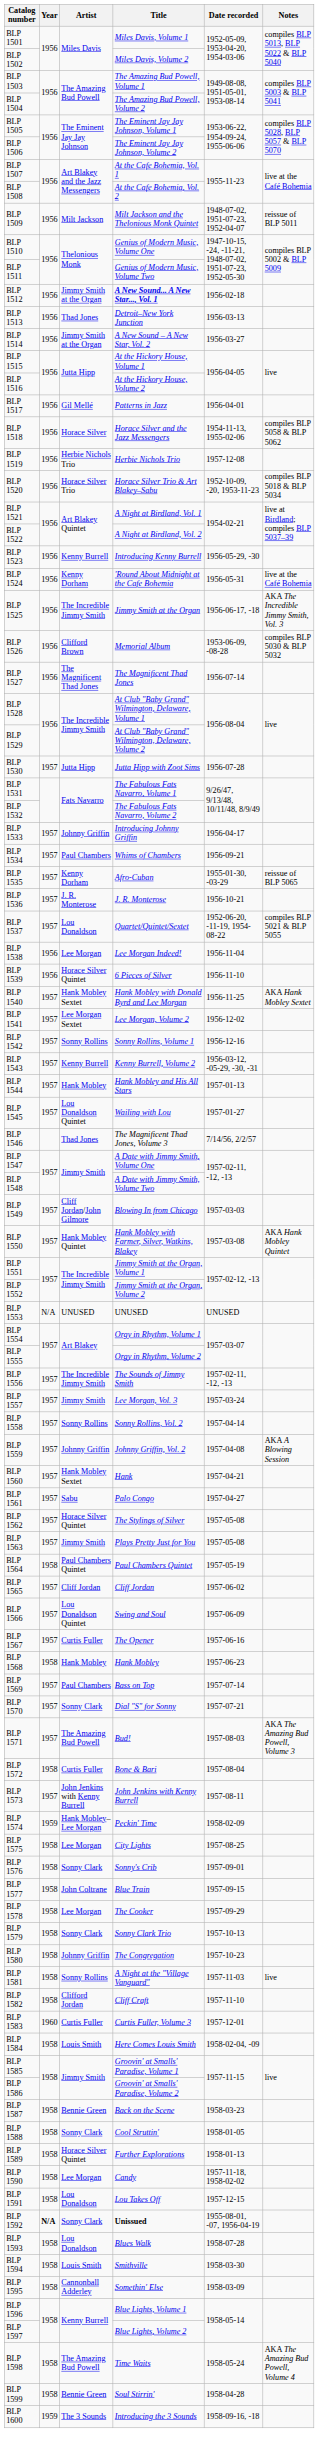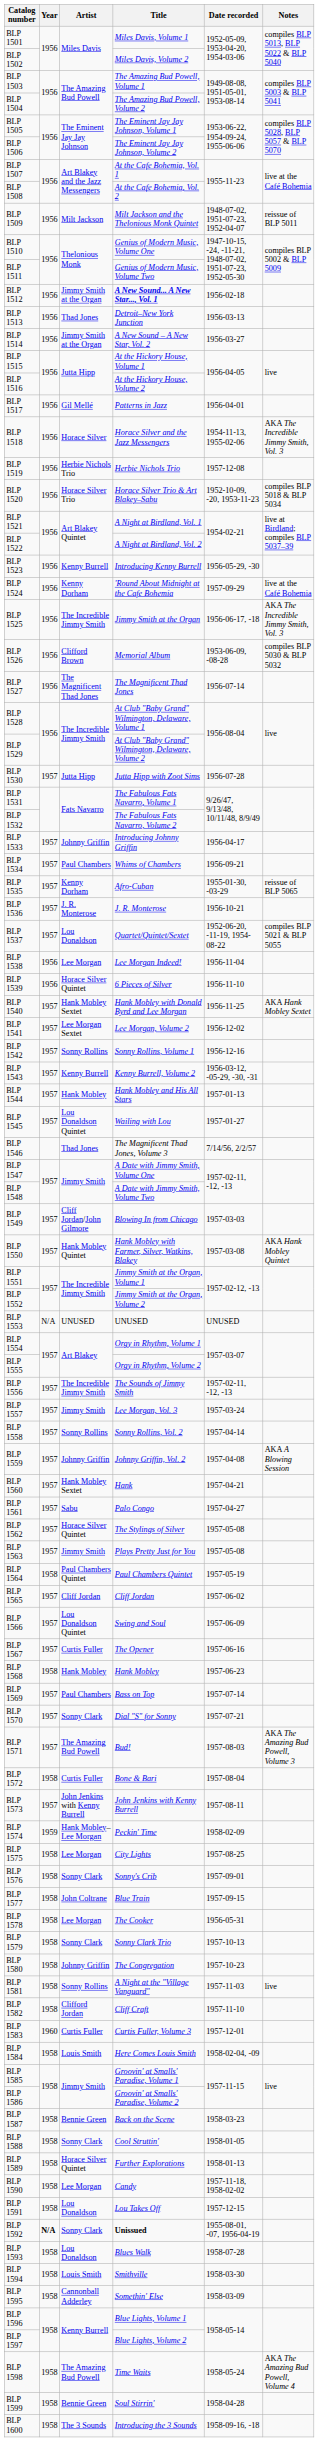(288, 432) compiles BLP 5058 & BLP 5062 -> (287, 437) AKA The Incredible Jimmy Smith, Vol. 3
(225, 579) 1956-05-31 -> (225, 588) 1957-09-29
(225, 1911) 1957-09-29 -> (225, 1920) 1956-05-31
(49, 2416) 1959 -> (49, 2425) 1958
